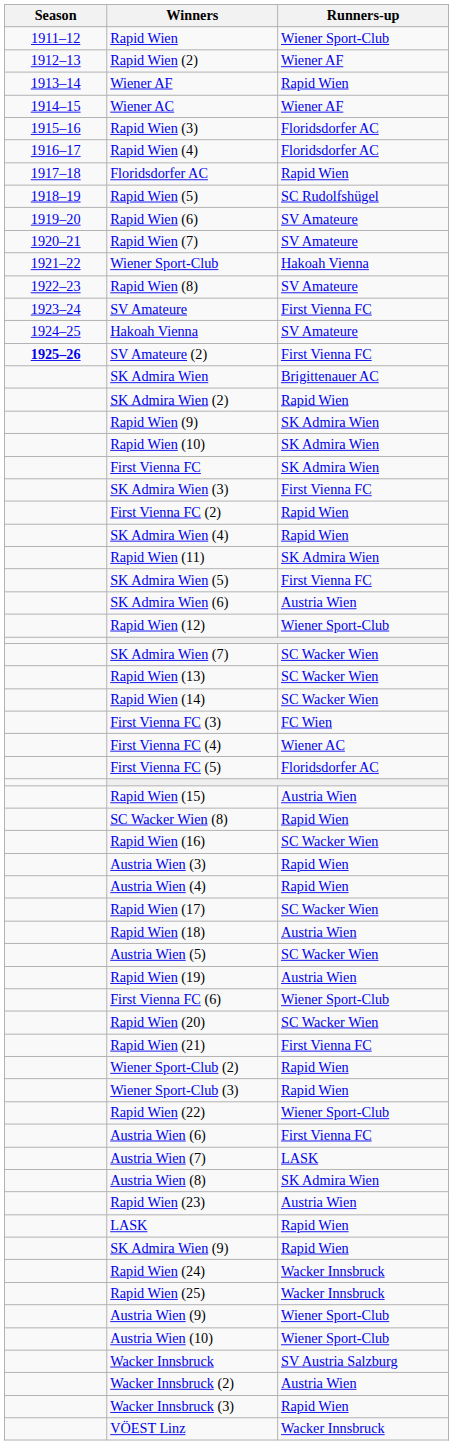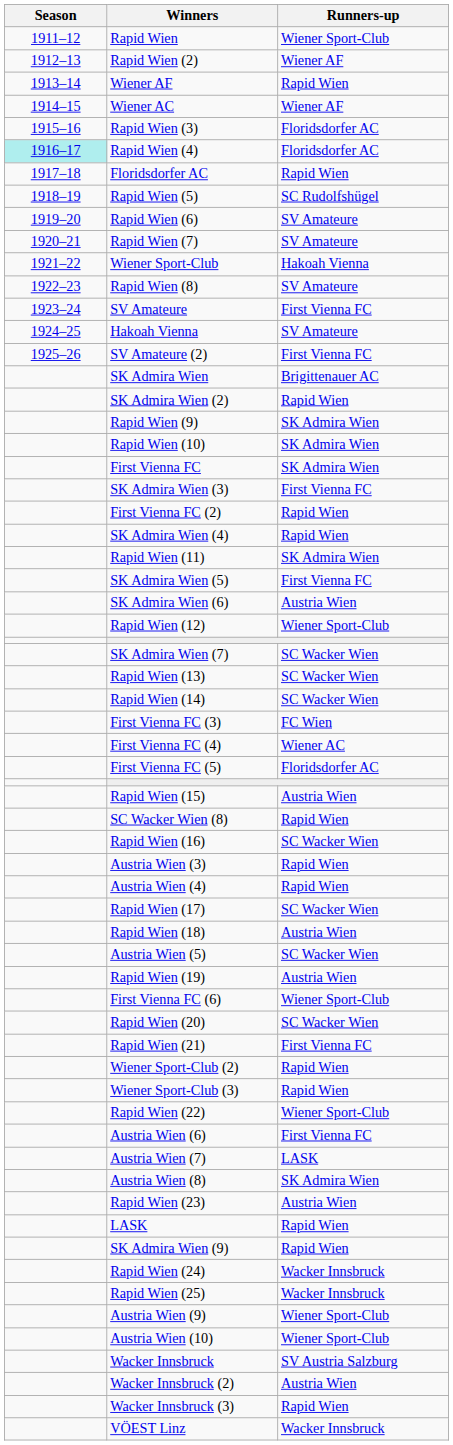(56, 151) no background -> (56, 151) paleturquoise background
(56, 354) bold -> (56, 354) normal
